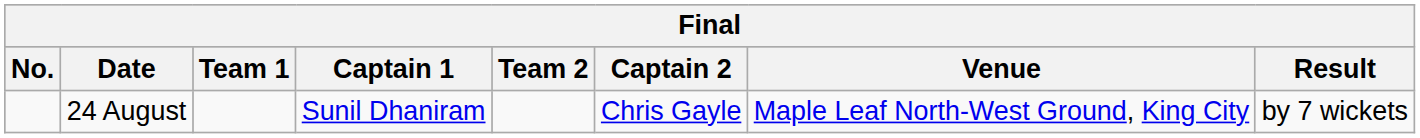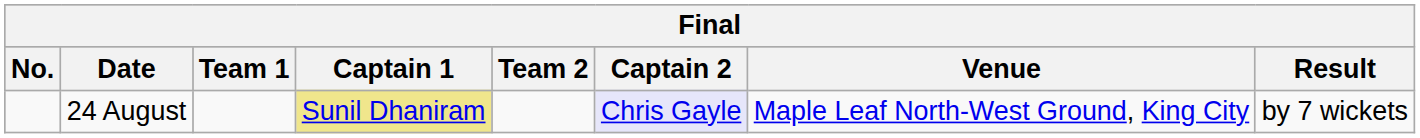(394, 111) no background -> (394, 111) khaki background
(671, 111) no background -> (671, 111) lavender background
